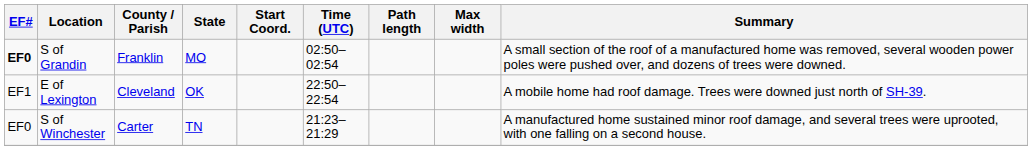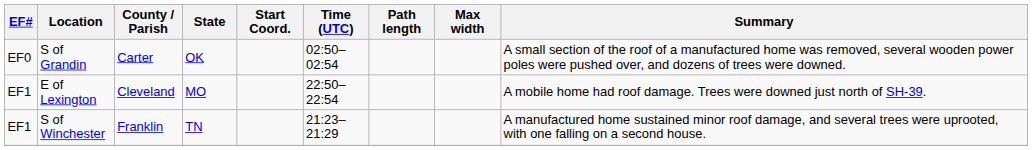(19, 57) bold -> (19, 57) normal
(140, 57) Franklin -> (135, 57) Carter
(196, 57) MO -> (195, 57) OK
(195, 92) OK -> (196, 92) MO
(19, 127) EF0 -> (19, 127) EF1
(135, 127) Carter -> (140, 127) Franklin
